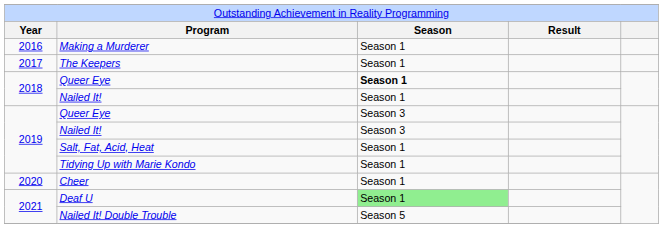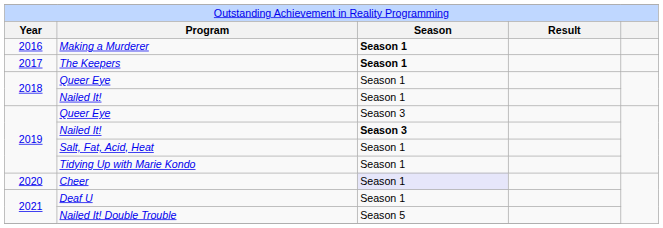(383, 47) normal -> (384, 47) bold
(383, 64) normal -> (384, 64) bold
(384, 81) bold -> (383, 81) normal
(383, 131) normal -> (384, 131) bold
(383, 182) no background -> (383, 182) lavender background
(383, 198) lightgreen background -> (383, 198) no background
